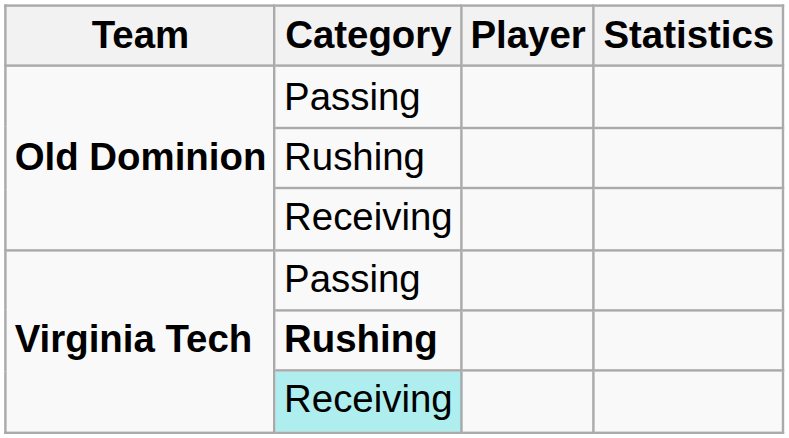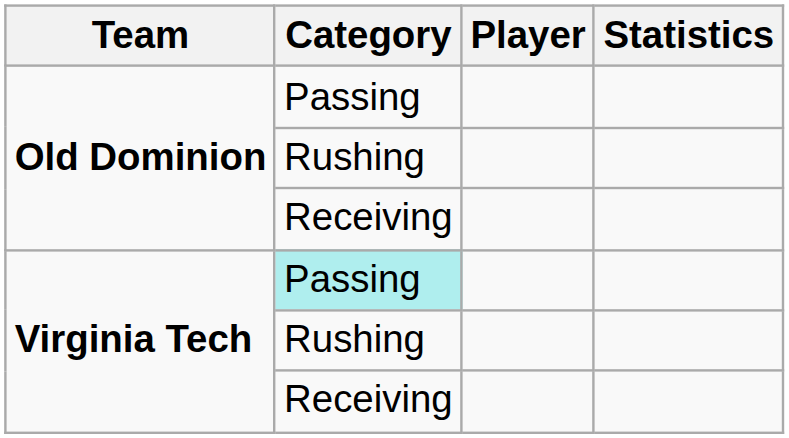(352, 278) no background -> (352, 278) paleturquoise background
(361, 339) bold -> (355, 339) normal
(368, 400) paleturquoise background -> (368, 400) no background
